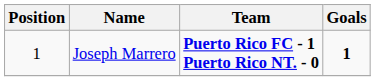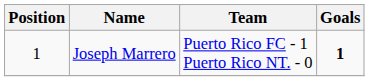(251, 52) bold -> (248, 52) normal
